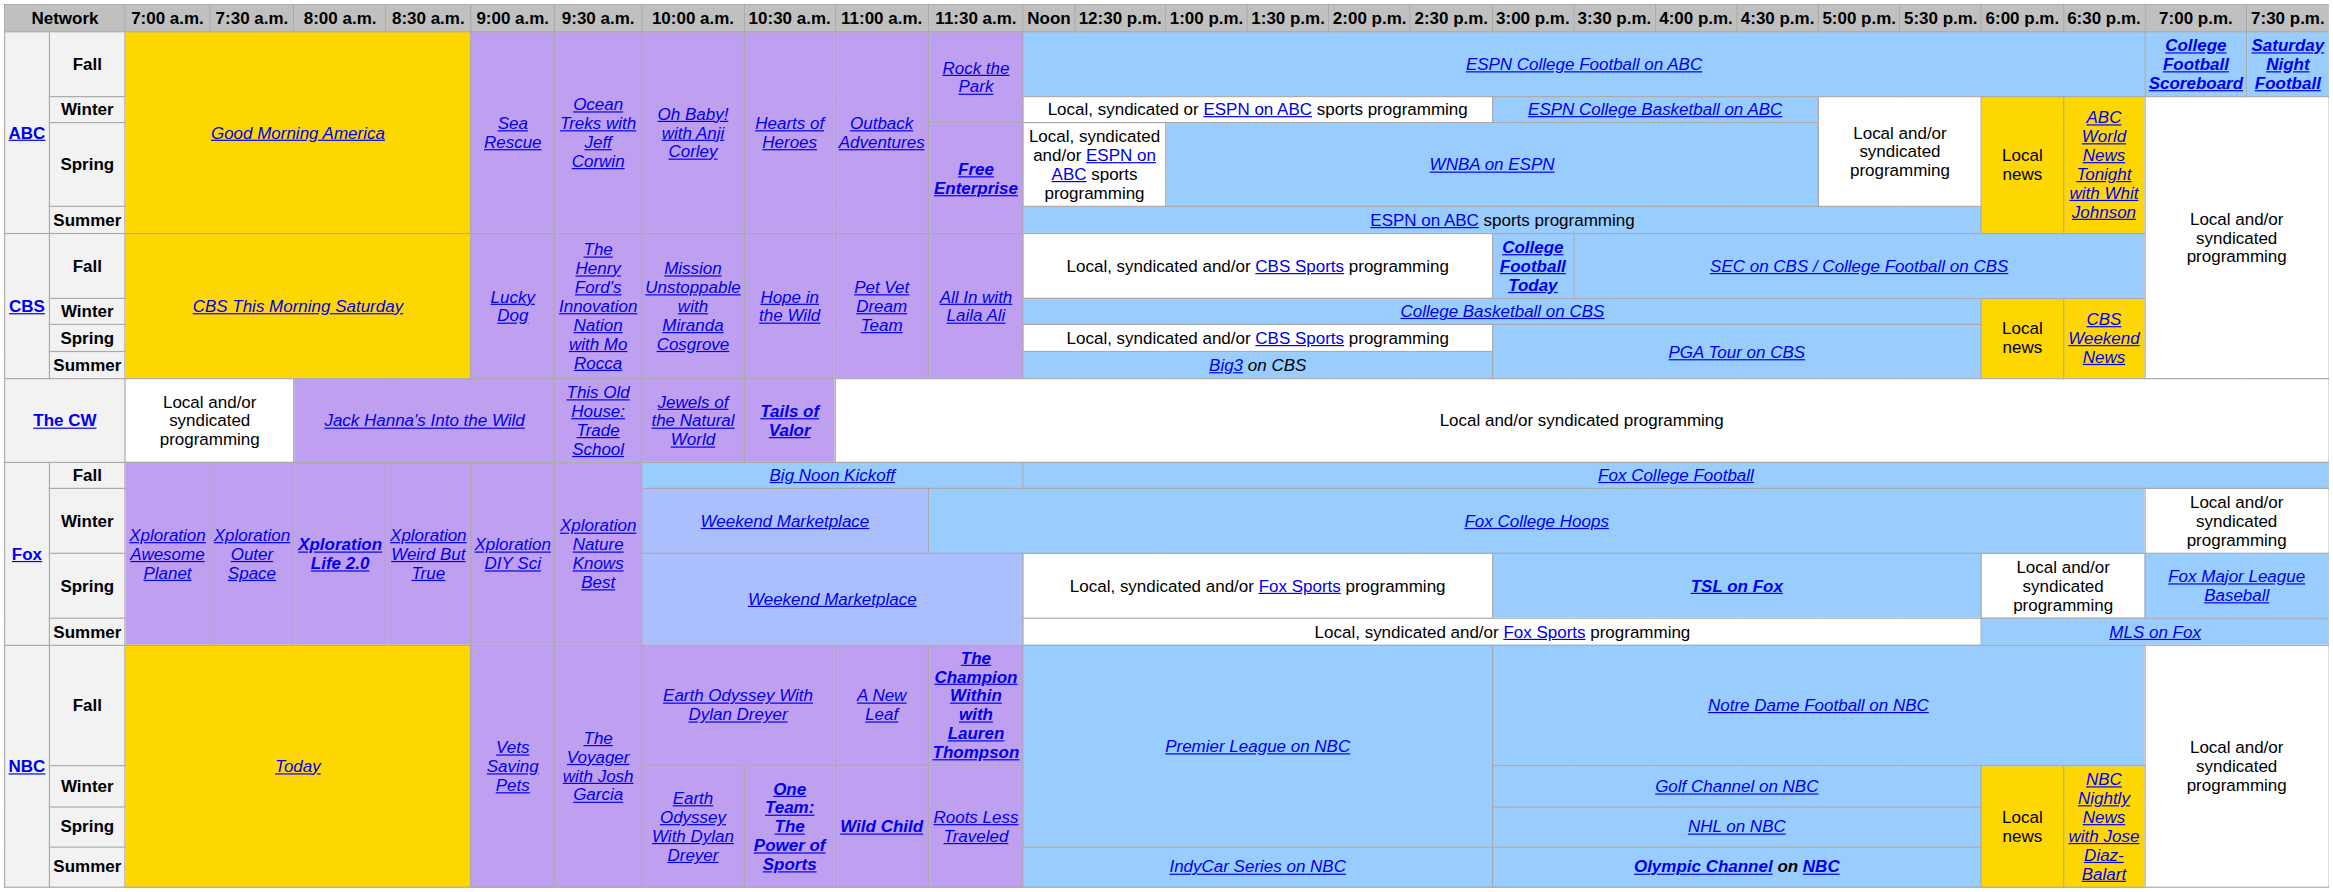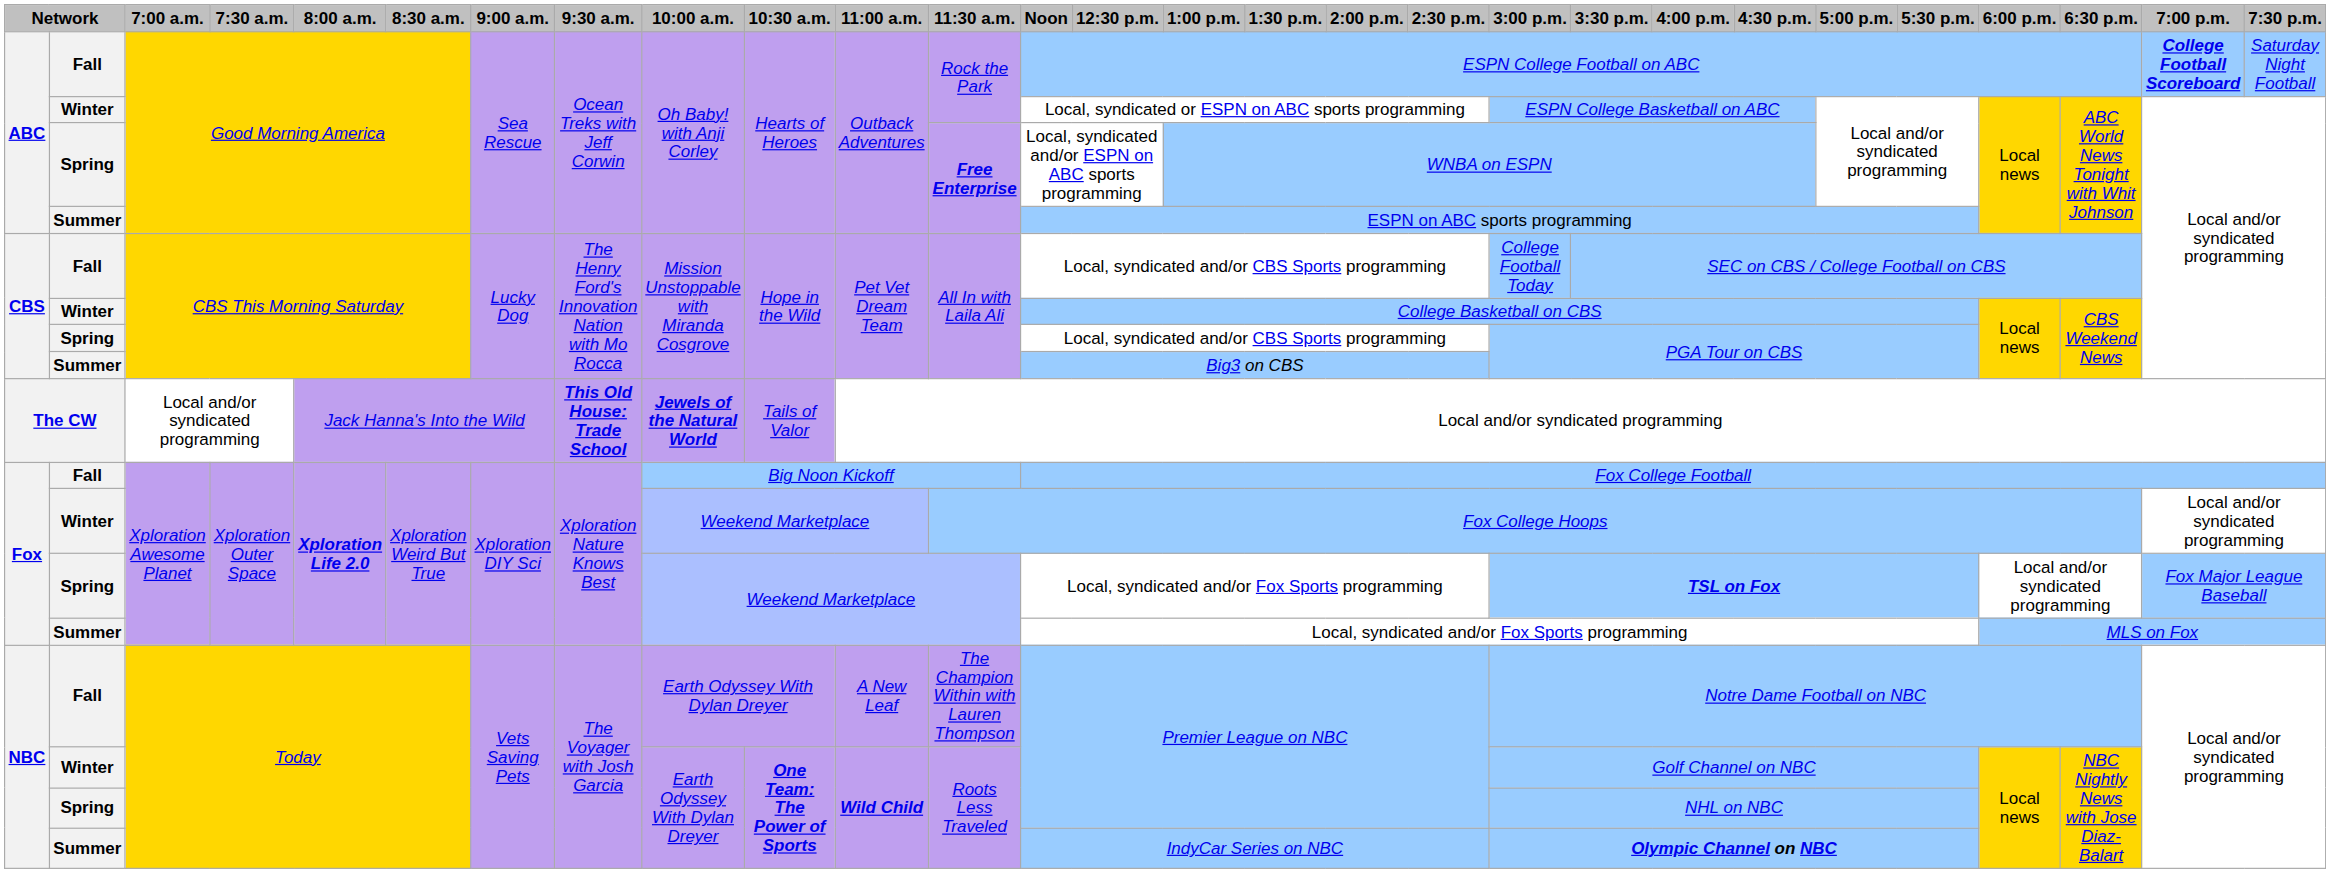(2288, 64) bold -> (2285, 64) normal
(1533, 266) bold -> (1530, 266) normal
(598, 420) normal -> (598, 420) bold
(693, 420) normal -> (693, 420) bold
(790, 420) bold -> (790, 420) normal
(976, 706) bold -> (975, 696) normal
